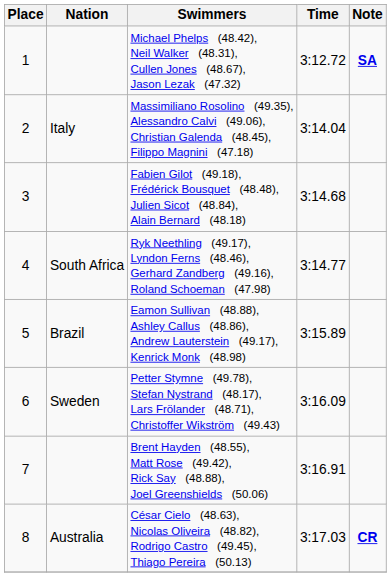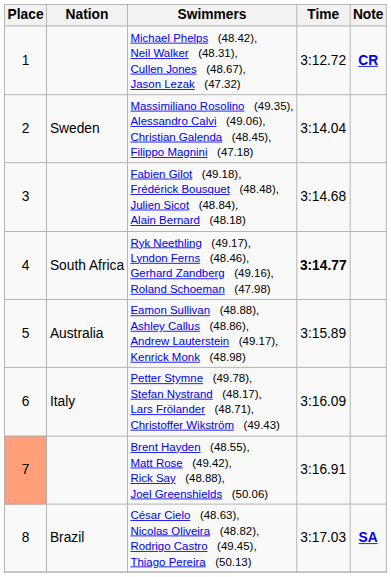(367, 60) SA -> (368, 60) CR
(63, 128) Italy -> (75, 128) Sweden
(323, 265) normal -> (323, 265) bold
(67, 333) Brazil -> (77, 333) Australia
(75, 401) Sweden -> (63, 401) Italy
(26, 470) no background -> (26, 470) lightsalmon background
(77, 538) Australia -> (67, 538) Brazil
(367, 538) CR -> (368, 538) SA
